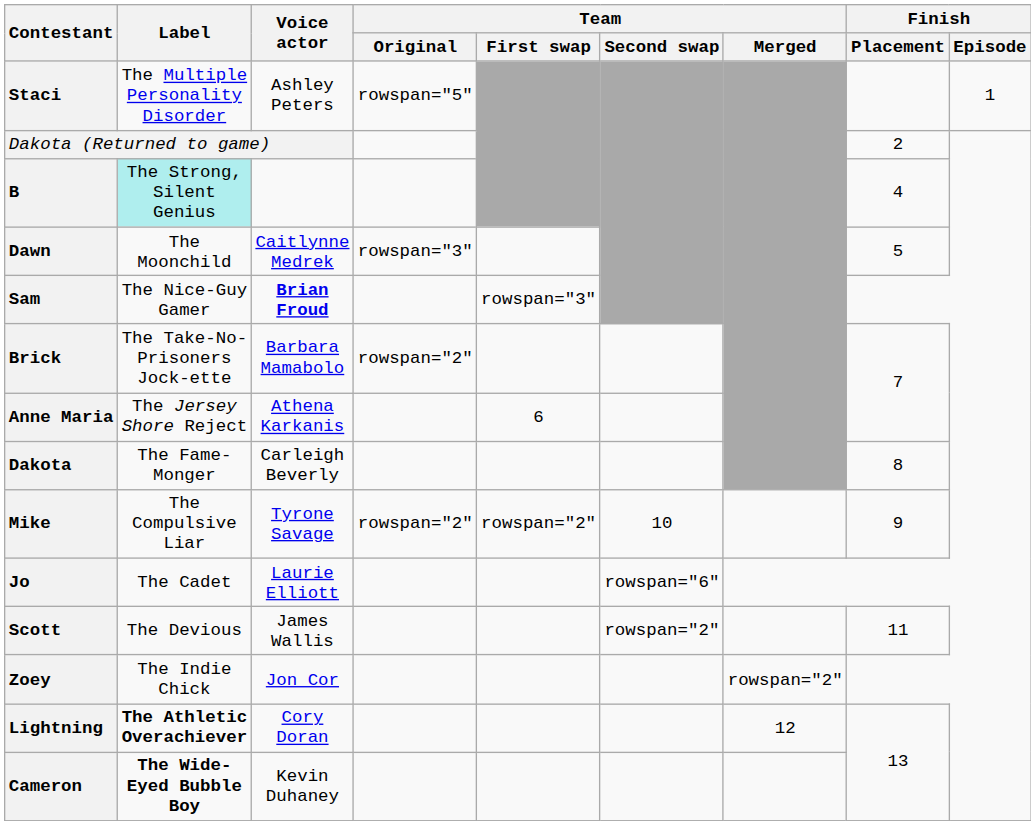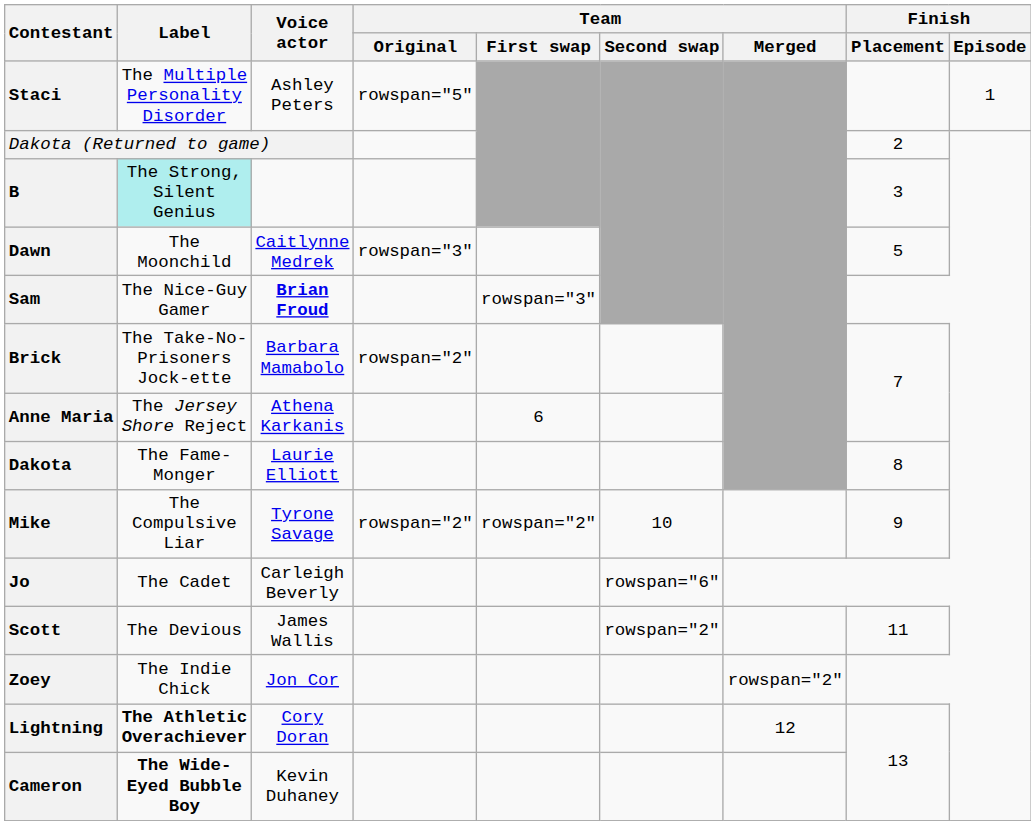(898, 193) 4 -> (898, 193) 3
(302, 465) Carleigh Beverly -> (302, 465) Laurie Elliott
(302, 582) Laurie Elliott -> (302, 582) Carleigh Beverly
